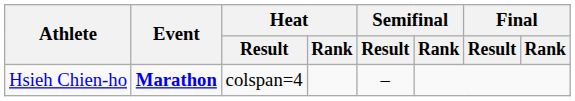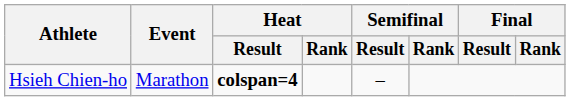(176, 80) bold -> (172, 80) normal
(264, 80) normal -> (257, 80) bold
